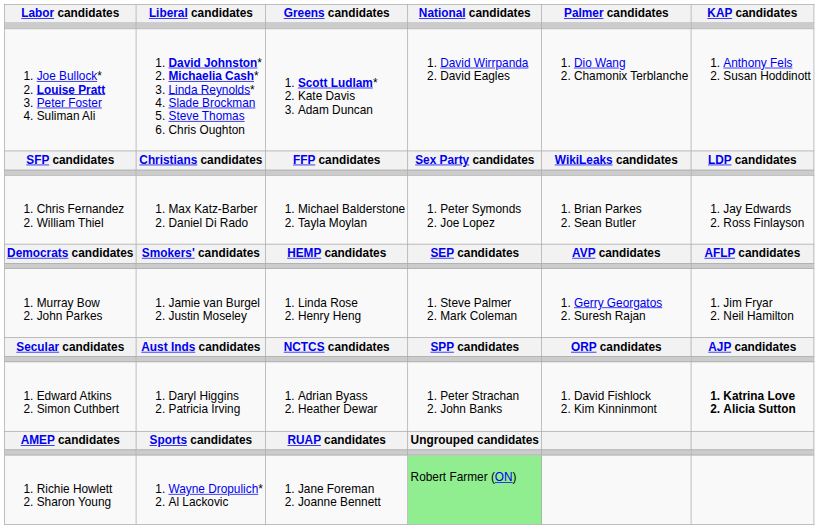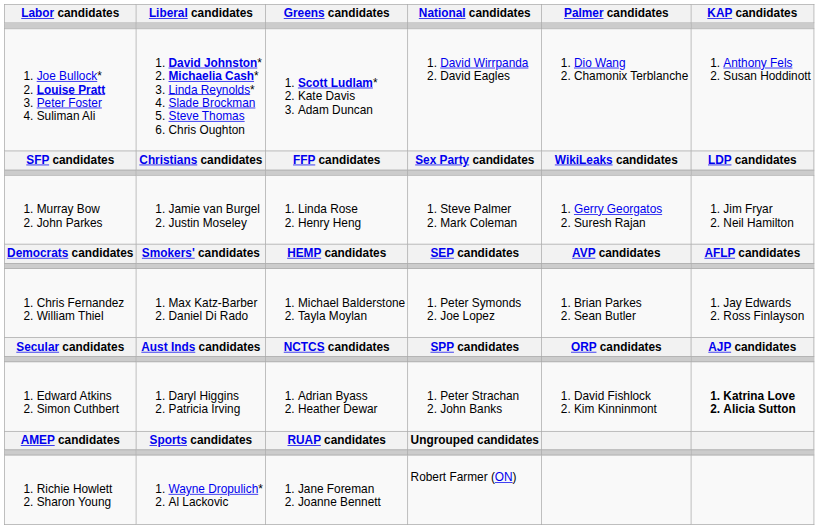rows swapped: (70, 310) <-> (70, 216)
(464, 478) lightgreen background -> (464, 478) no background
